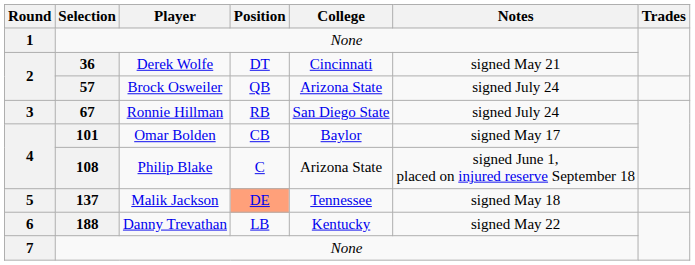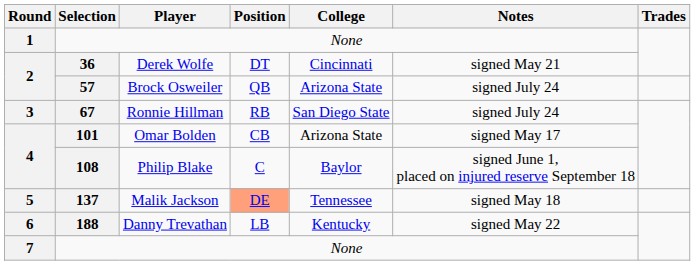(341, 135) Baylor -> (341, 135) Arizona State
(341, 168) Arizona State -> (341, 168) Baylor
